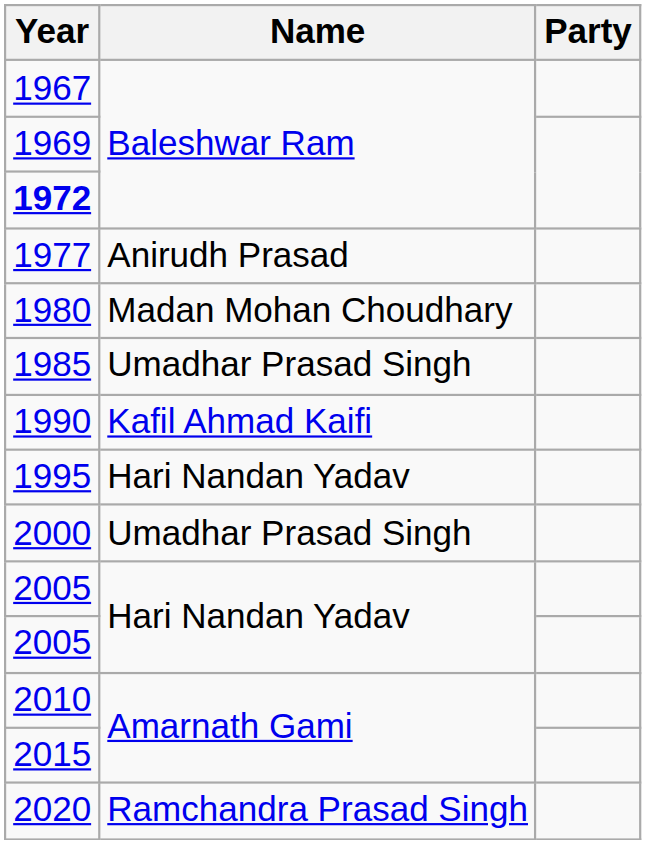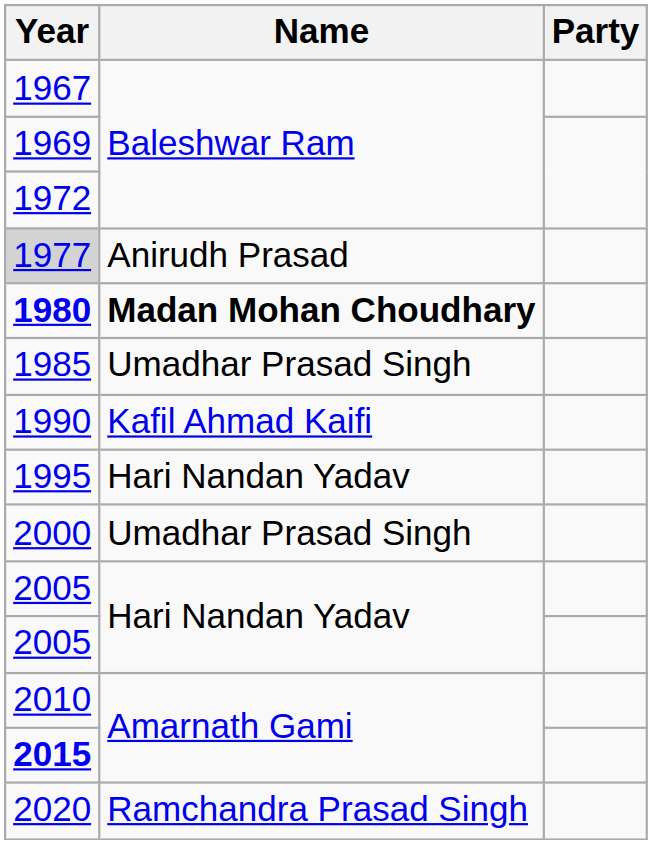(52, 198) bold -> (52, 198) normal
(52, 254) no background -> (52, 254) lightgrey background
(52, 310) normal -> (52, 310) bold
(310, 310) normal -> (321, 310) bold
(52, 754) normal -> (52, 754) bold
